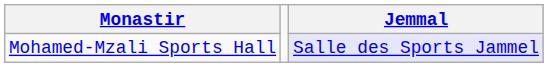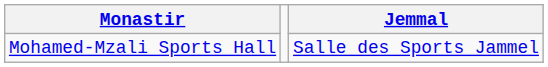(416, 48) lavender background -> (416, 48) no background
